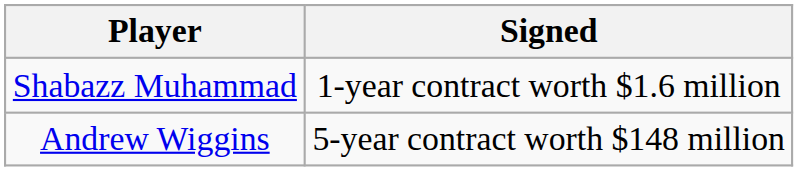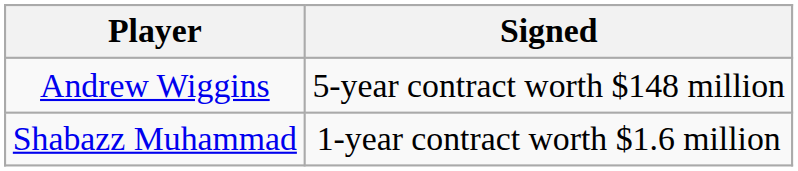rows swapped: (155, 84) <-> (155, 138)
